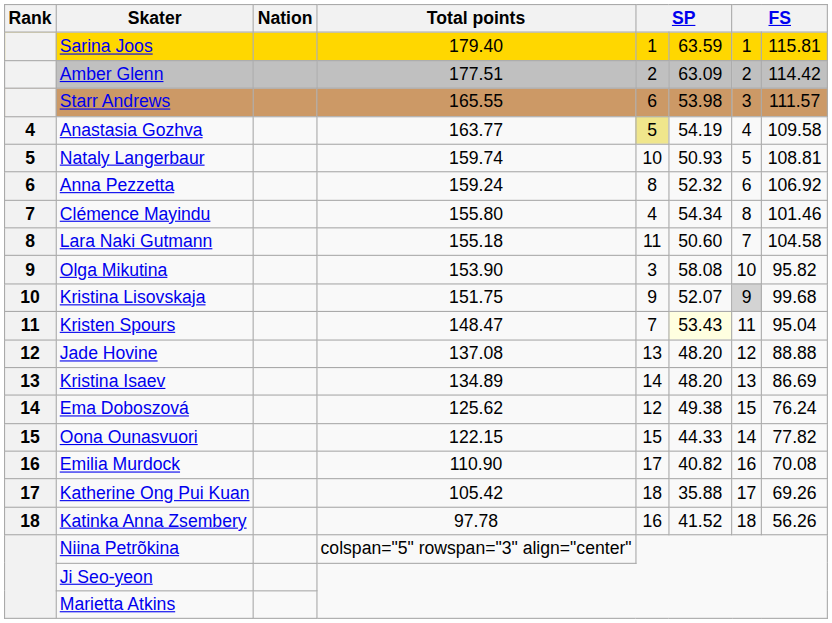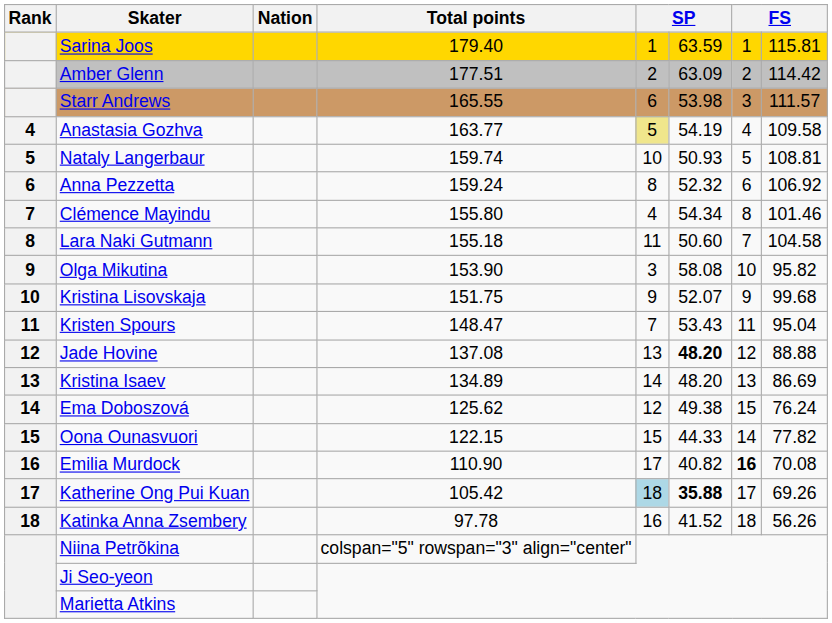(747, 297) lightgrey background -> (747, 297) no background
(700, 325) lightyellow background -> (700, 325) no background
(700, 353) normal -> (700, 353) bold
(747, 465) normal -> (747, 465) bold
(652, 492) no background -> (652, 492) lightblue background
(700, 492) normal -> (700, 492) bold
